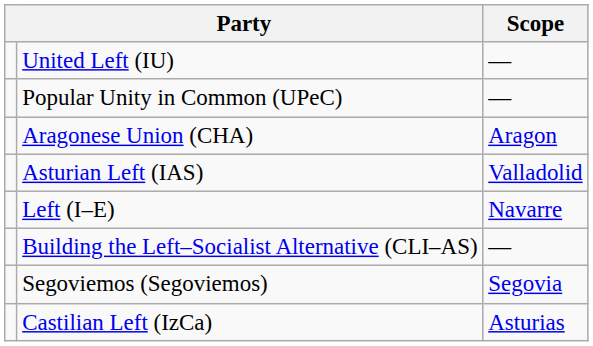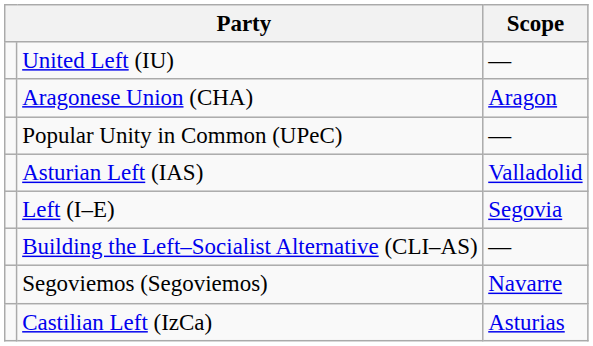rows swapped: (182, 97) <-> (138, 134)
(525, 209) Navarre -> (525, 209) Segovia
(525, 283) Segovia -> (525, 283) Navarre
